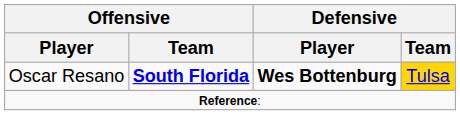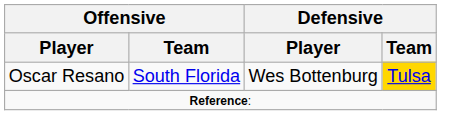(191, 76) bold -> (186, 76) normal
(327, 76) bold -> (313, 76) normal
